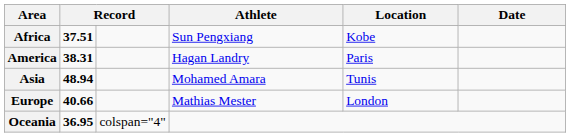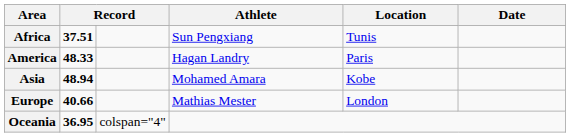(361, 36) Kobe -> (361, 36) Tunis
(78, 57) 38.31 -> (78, 57) 48.33
(361, 79) Tunis -> (361, 79) Kobe
